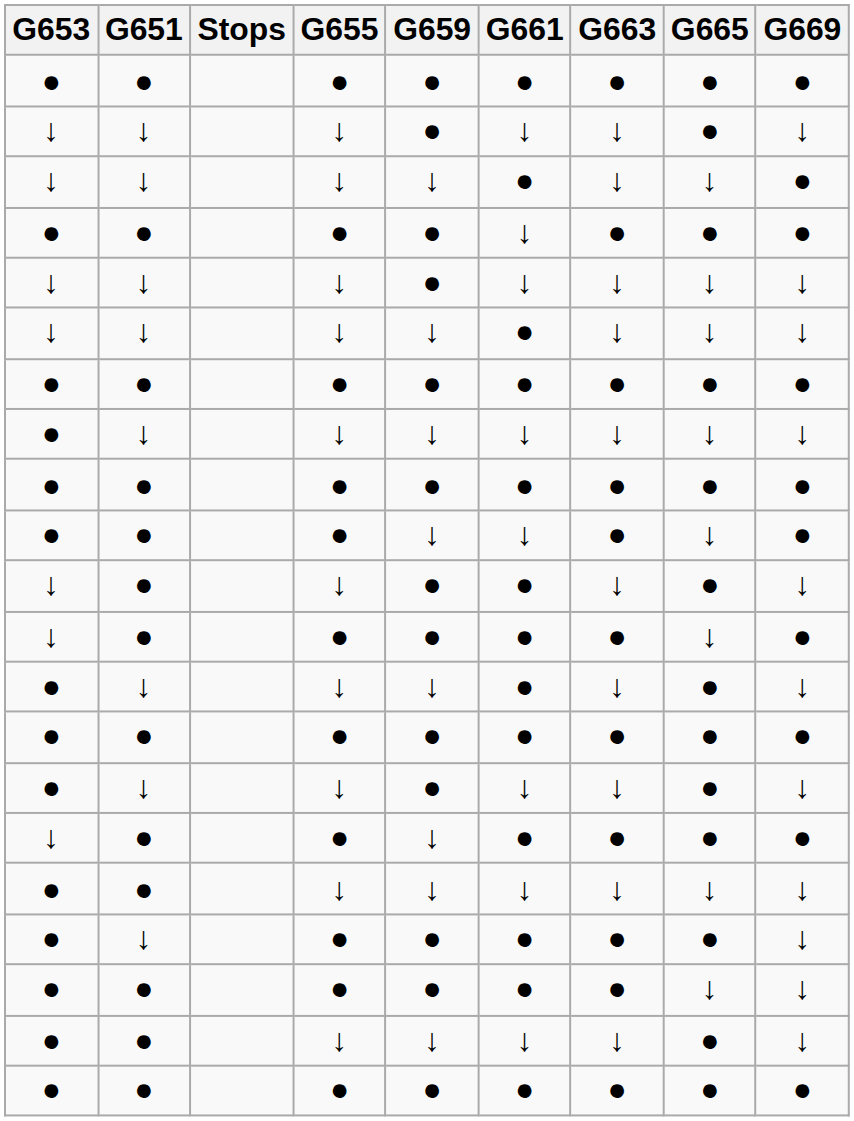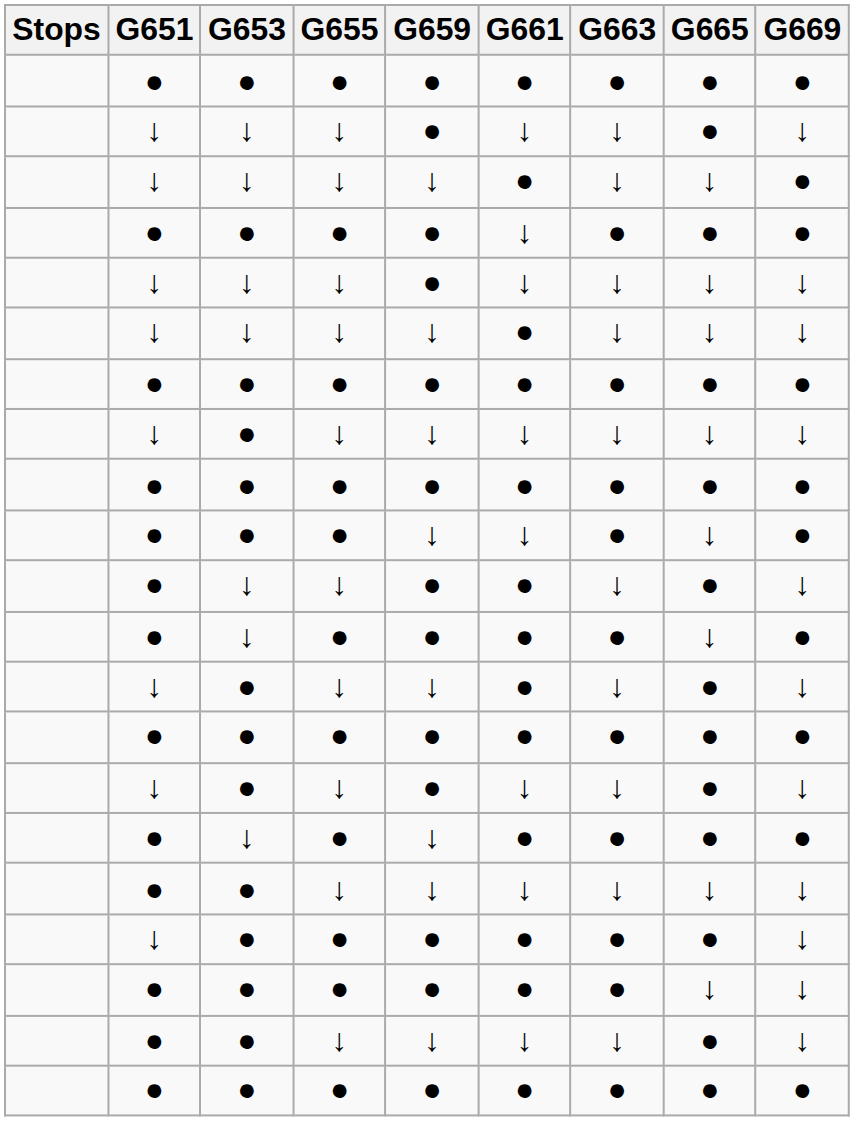columns swapped: (242, 29) <-> (51, 29)
